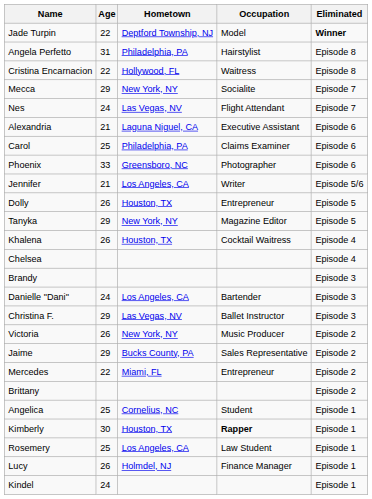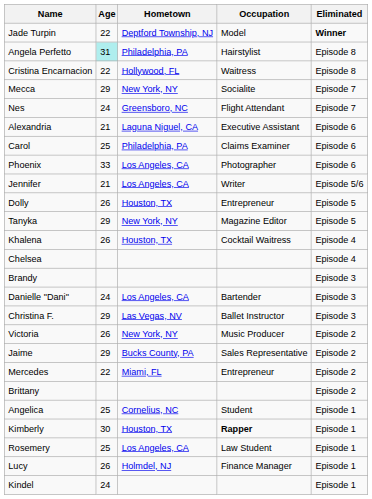(105, 51) no background -> (105, 51) paleturquoise background
(152, 108) Las Vegas, NV -> (155, 108) Greensboro, NC
(155, 164) Greensboro, NC -> (155, 164) Los Angeles, CA
